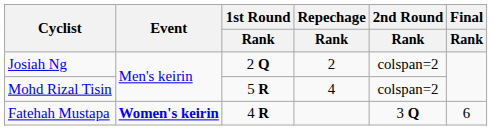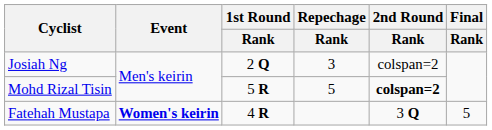(332, 64) 2 -> (332, 64) 3
(332, 89) 4 -> (332, 89) 5
(408, 89) normal -> (408, 89) bold
(467, 113) 6 -> (467, 113) 5
